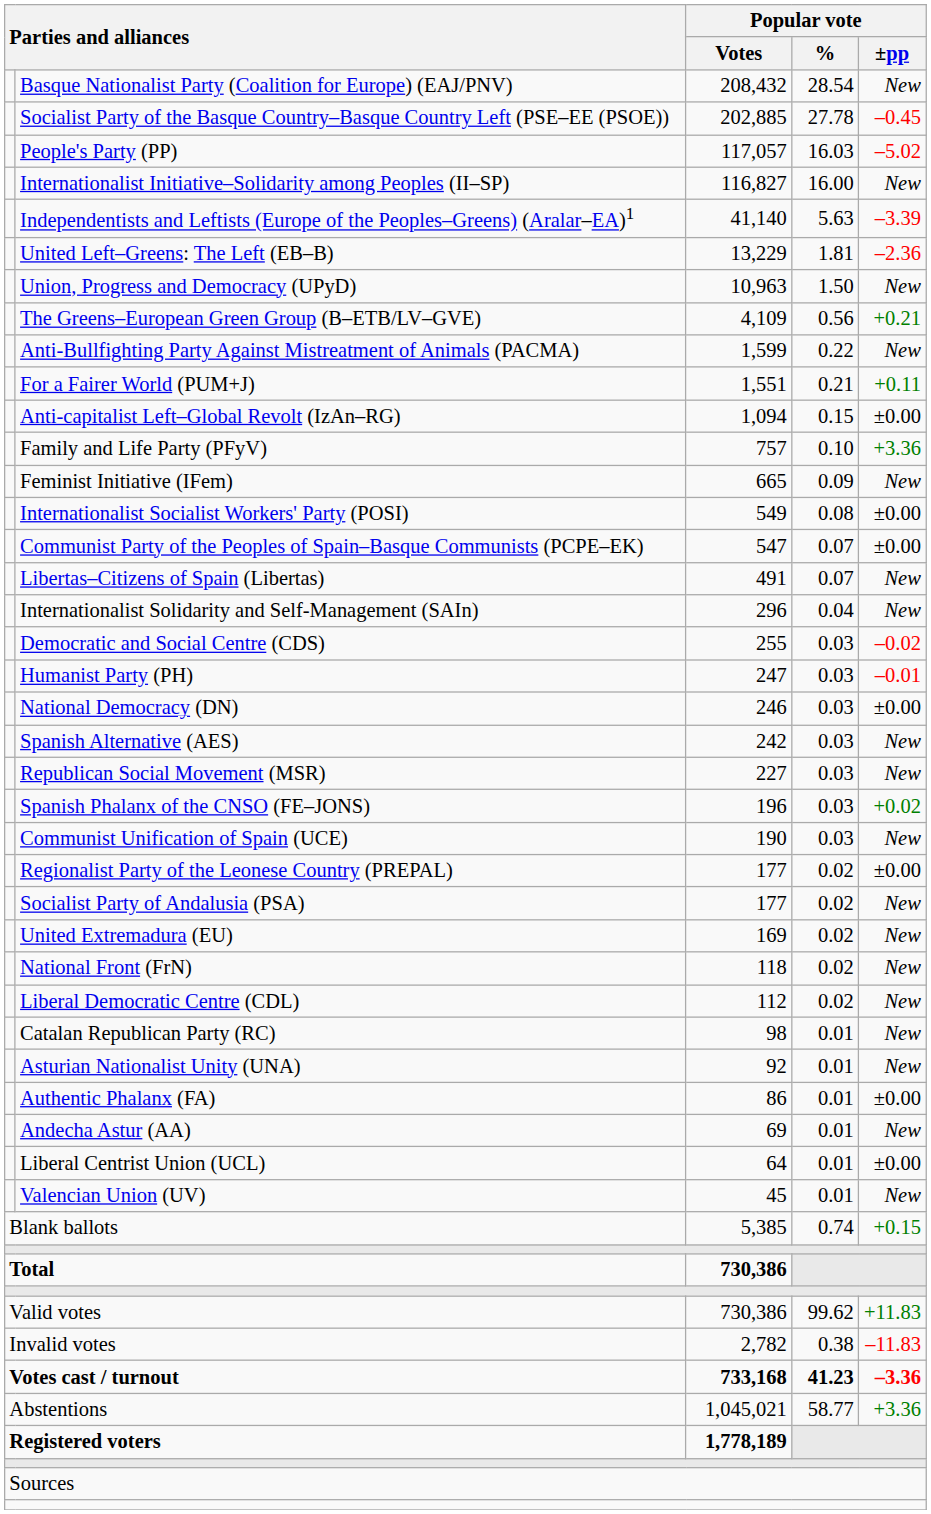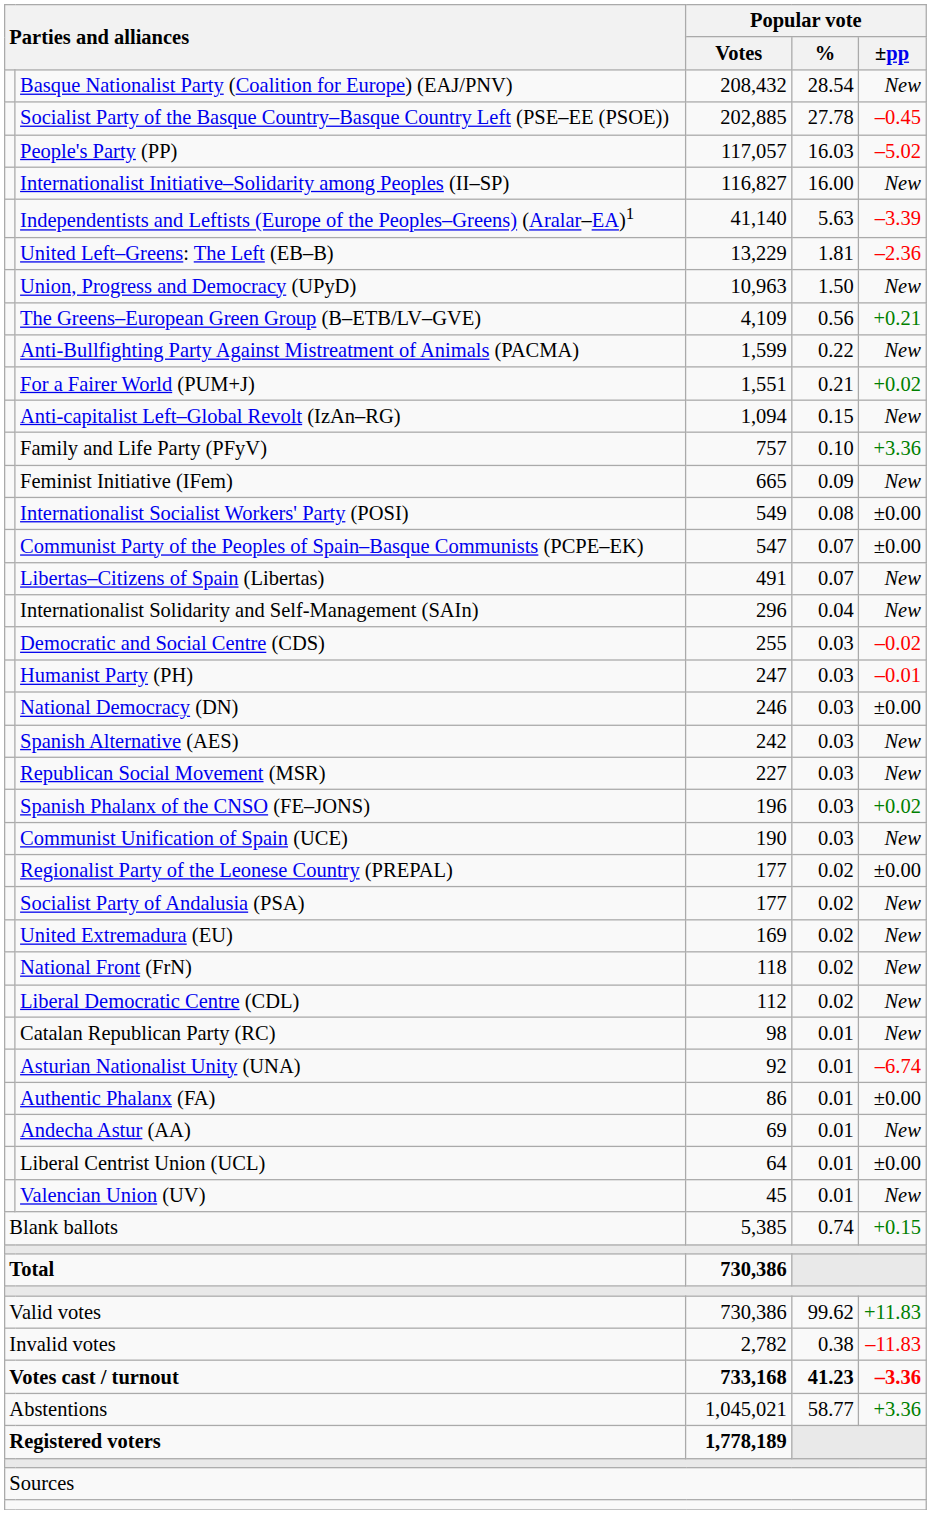(898, 383) +0.11 -> (897, 383) +0.02
(897, 416) ±0.00 -> (903, 416) New
(903, 1065) New -> (898, 1065) –6.74
